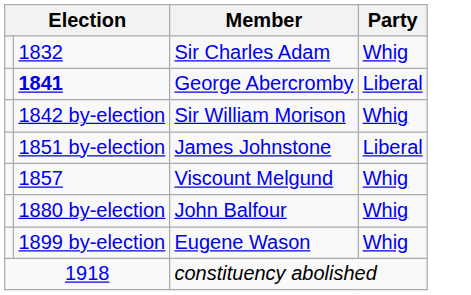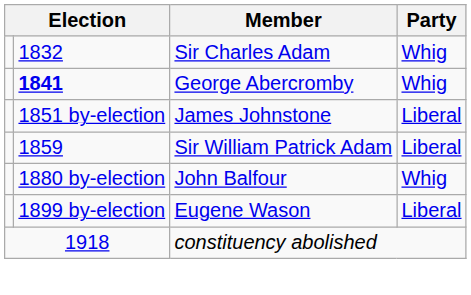(393, 83) Liberal -> (424, 83) Whig
- row: (260, 115)
- row: (254, 178)
+ row: (283, 147)
(385, 242) Whig -> (432, 210) Liberal
